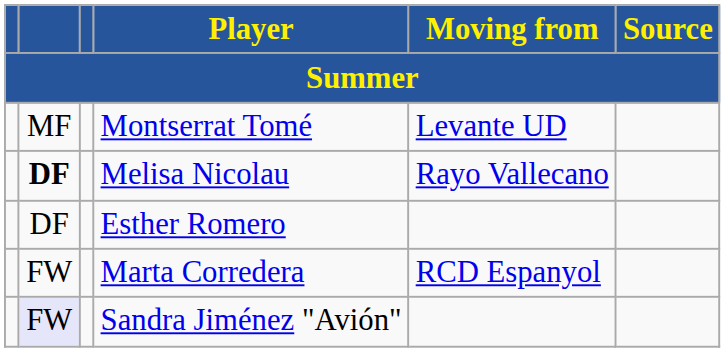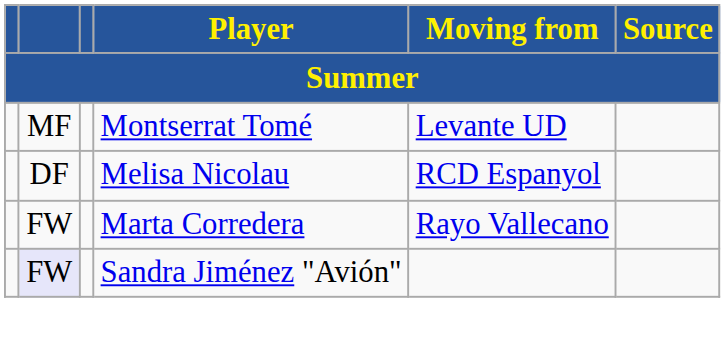(49, 175) bold -> (49, 175) normal
(512, 175) Rayo Vallecano -> (508, 175) RCD Espanyol
- row: (193, 223)
(508, 272) RCD Espanyol -> (512, 223) Rayo Vallecano
